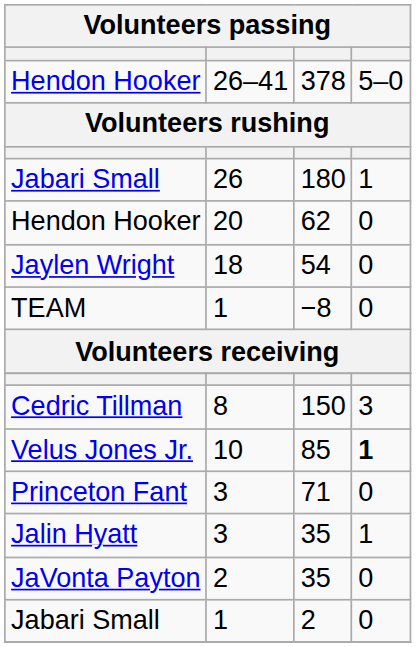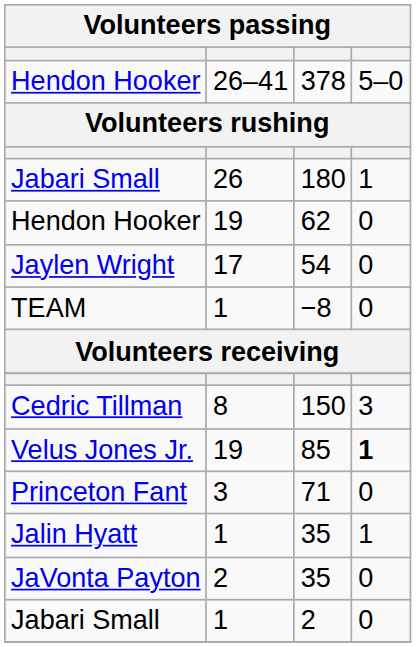(228, 222) 20 -> (228, 222) 19
(228, 265) 18 -> (228, 265) 17
(228, 449) 10 -> (228, 449) 19
(221, 535) 3 -> (221, 535) 1
